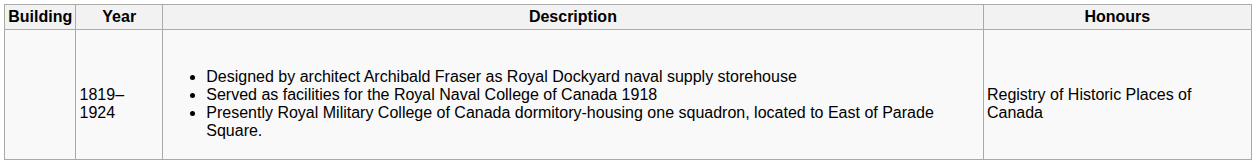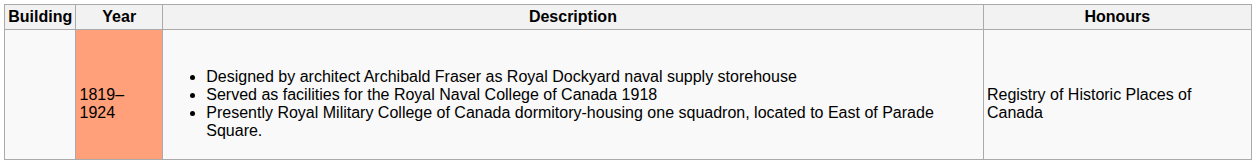(102, 103) no background -> (102, 103) lightsalmon background
